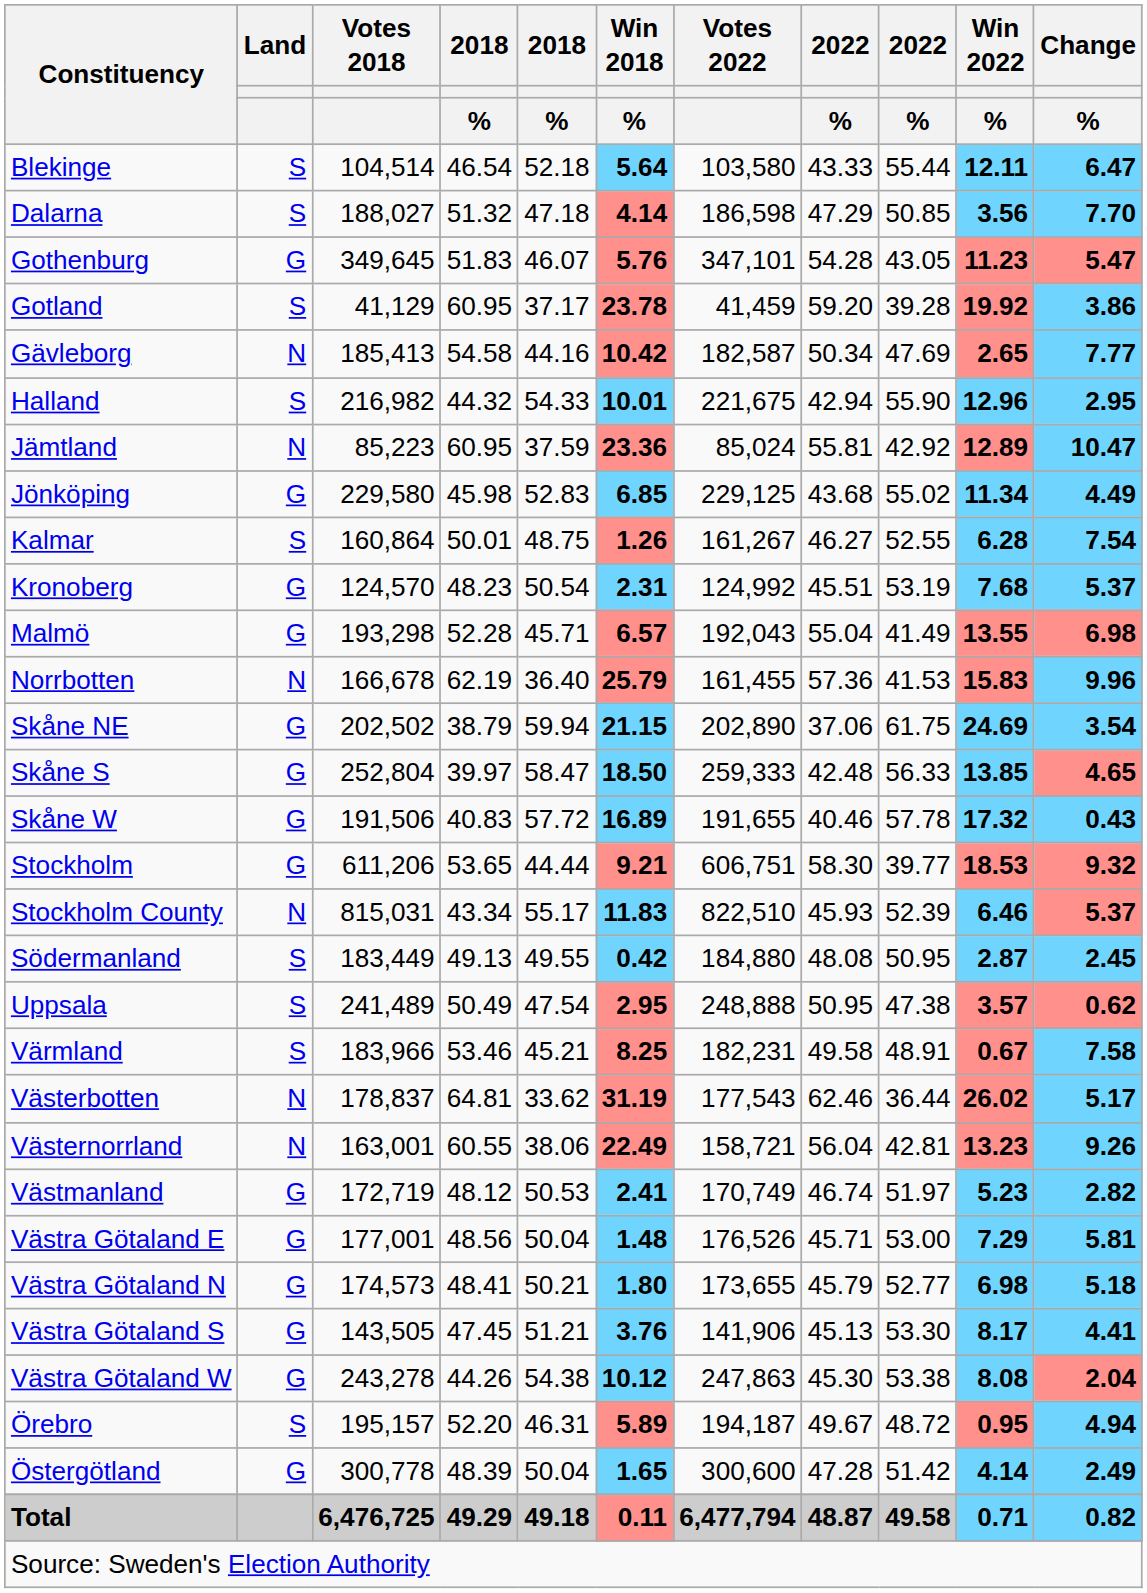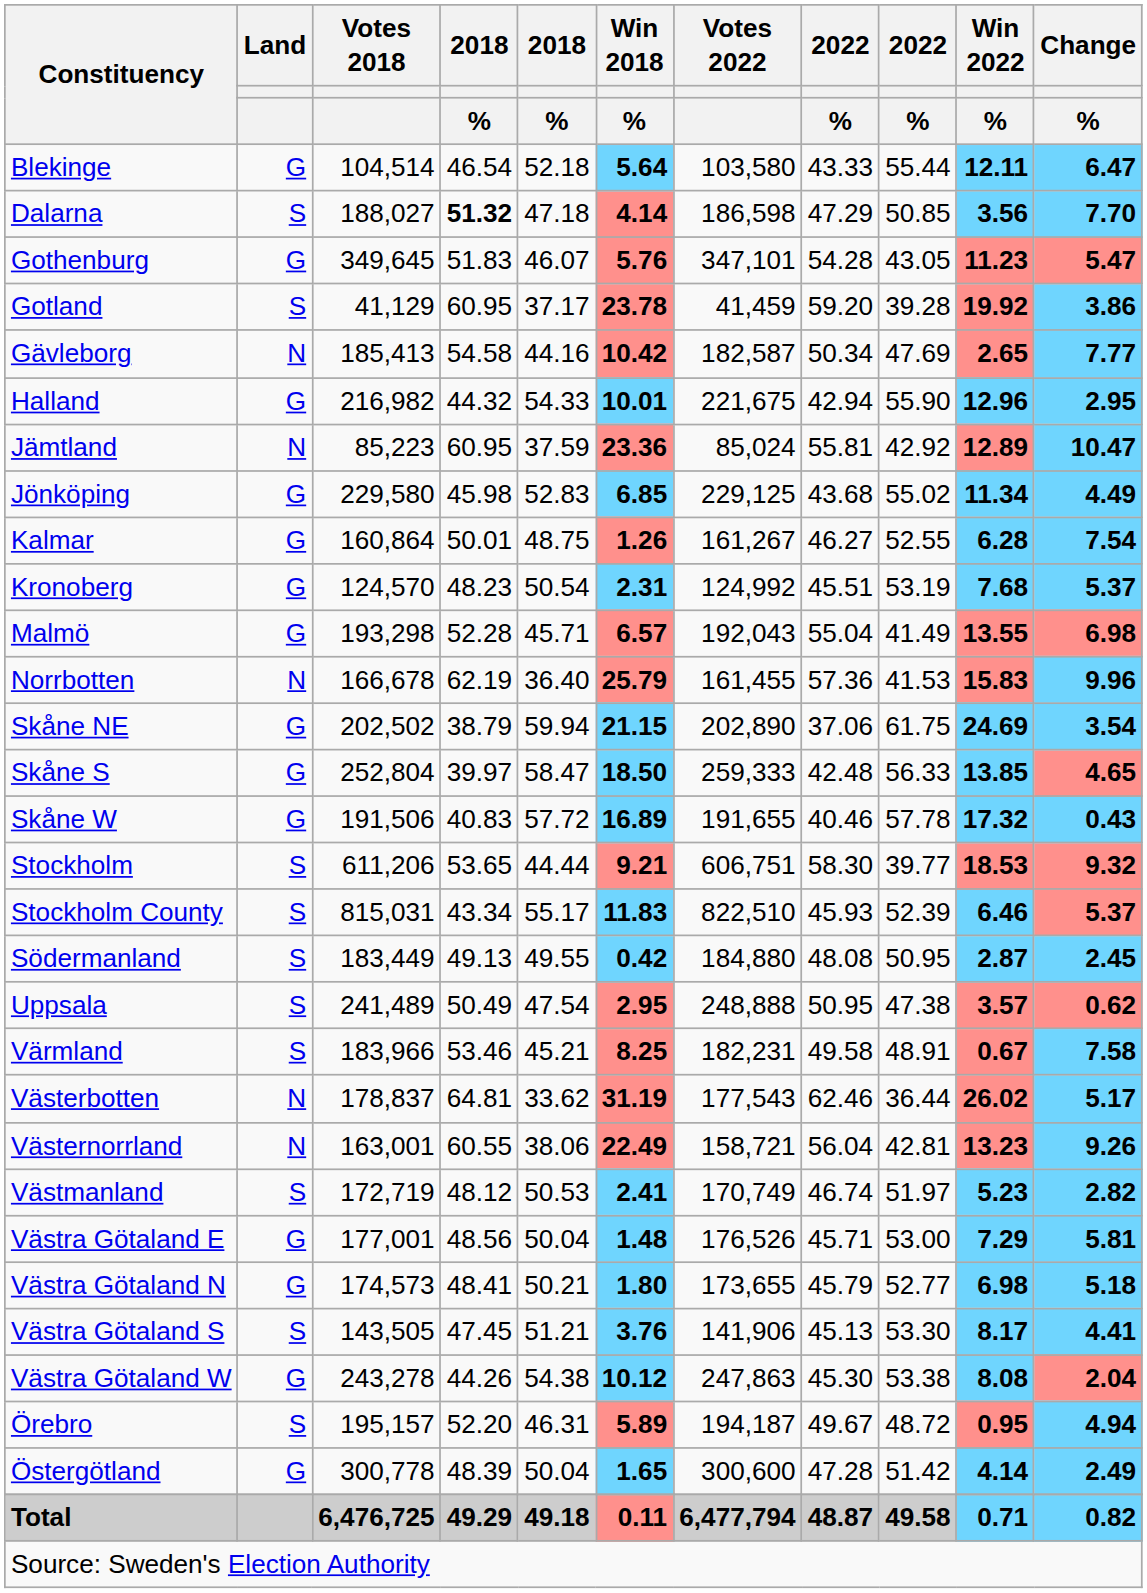(297, 167) S -> (296, 167) G
(479, 214) normal -> (479, 214) bold
(297, 400) S -> (296, 400) G
(297, 539) S -> (296, 539) G
(296, 865) G -> (297, 865) S
(297, 912) N -> (297, 912) S
(296, 1191) G -> (297, 1191) S
(296, 1331) G -> (297, 1331) S
